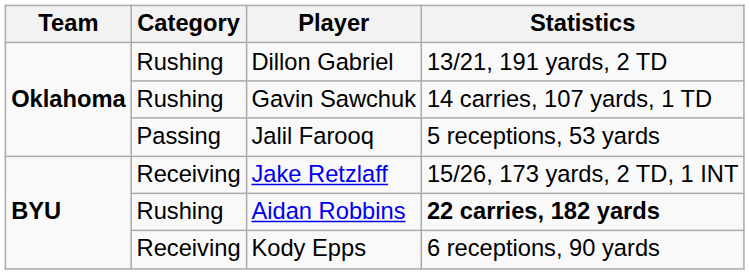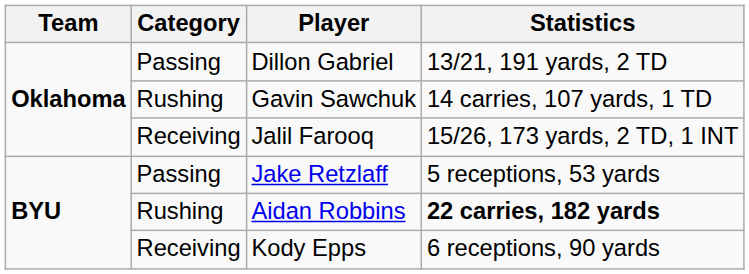(180, 61) Rushing -> (179, 61) Passing
(179, 136) Passing -> (189, 136) Receiving
(543, 136) 5 receptions, 53 yards -> (583, 136) 15/26, 173 yards, 2 TD, 1 INT
(189, 174) Receiving -> (179, 174) Passing
(583, 174) 15/26, 173 yards, 2 TD, 1 INT -> (543, 174) 5 receptions, 53 yards
